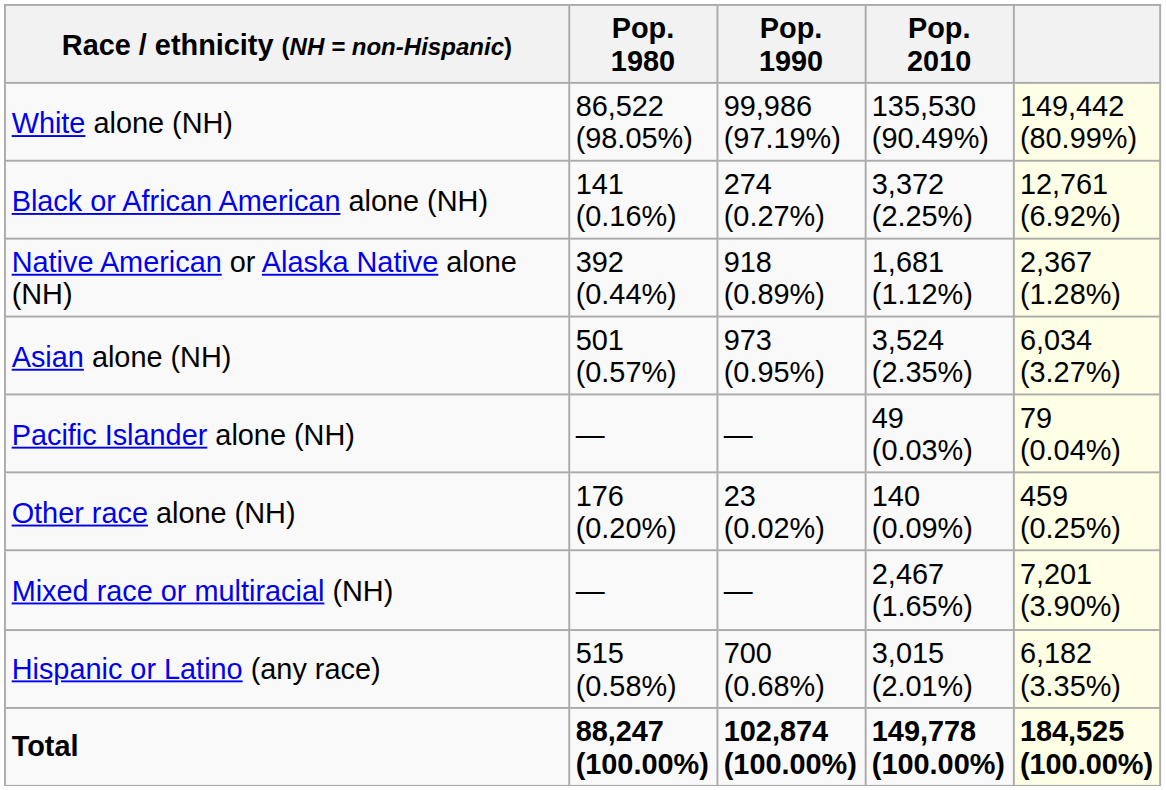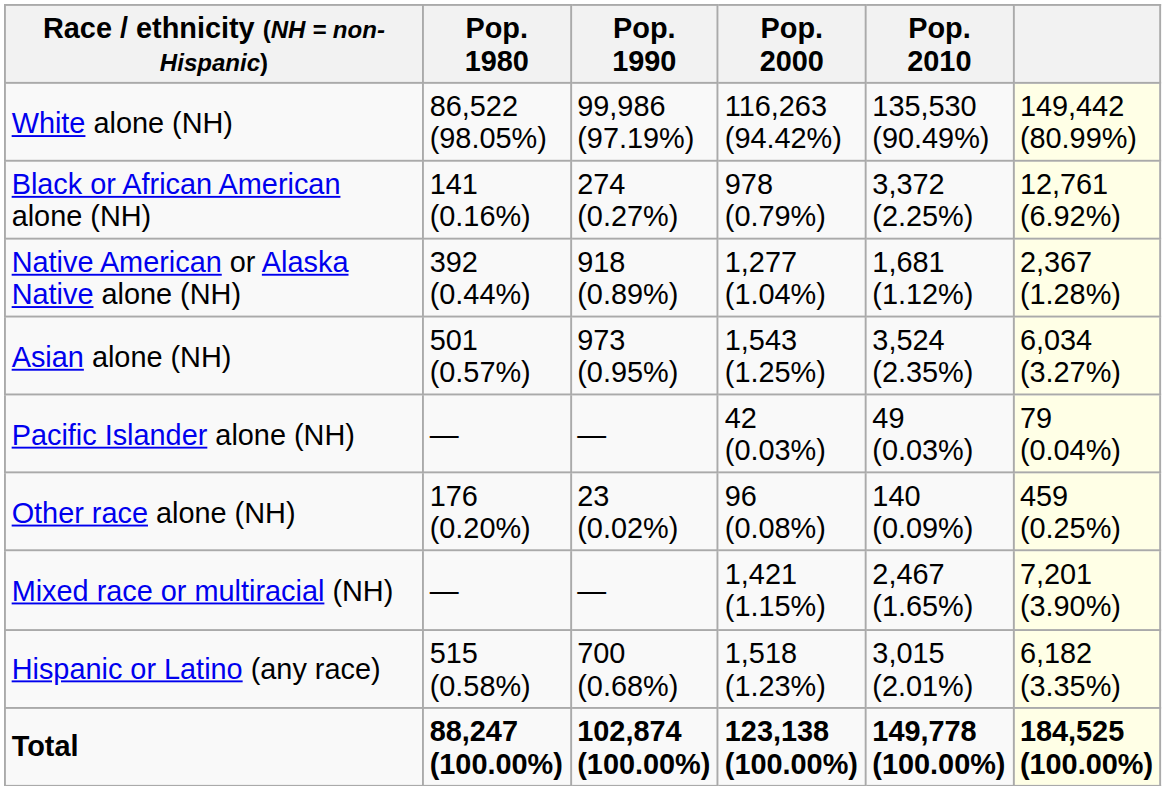+ column: (792, 44)
